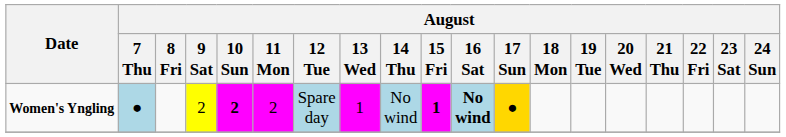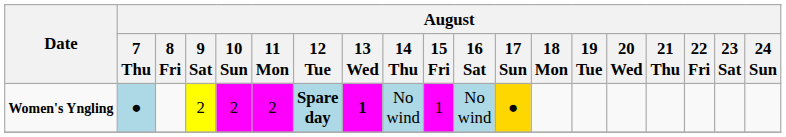(235, 108) bold -> (234, 108) normal
(317, 108) normal -> (318, 108) bold
(360, 108) normal -> (362, 108) bold
(436, 108) bold -> (439, 108) normal
(473, 108) bold -> (475, 108) normal
